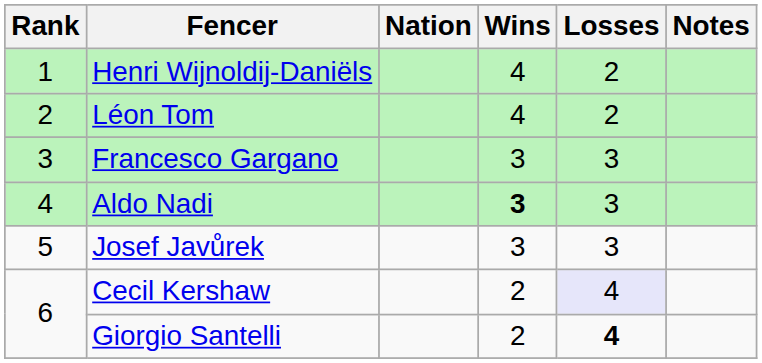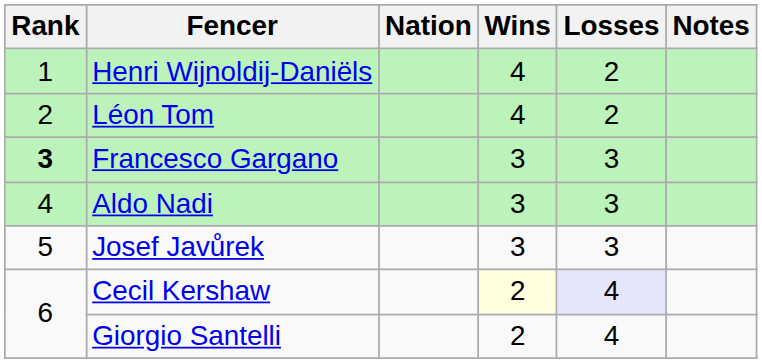(45, 159) normal -> (45, 159) bold
(518, 203) bold -> (518, 203) normal
(518, 291) no background -> (518, 291) lightyellow background
(612, 335) bold -> (612, 335) normal
